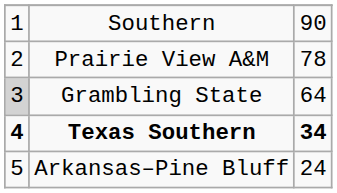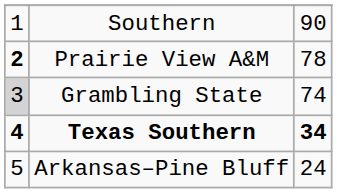(17, 60) normal -> (17, 60) bold
(313, 96) 64 -> (313, 96) 74
